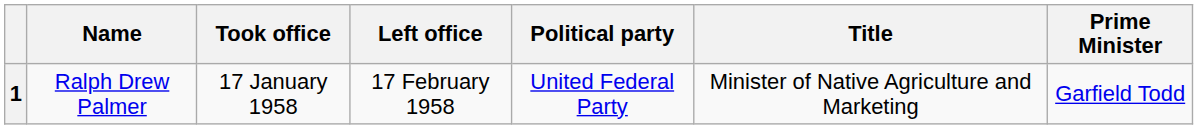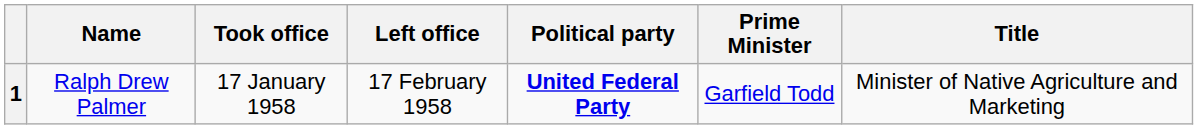columns swapped: (1120, 34) <-> (871, 34)
(602, 93) normal -> (603, 93) bold
